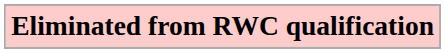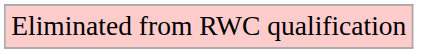(223, 26) bold -> (209, 26) normal
